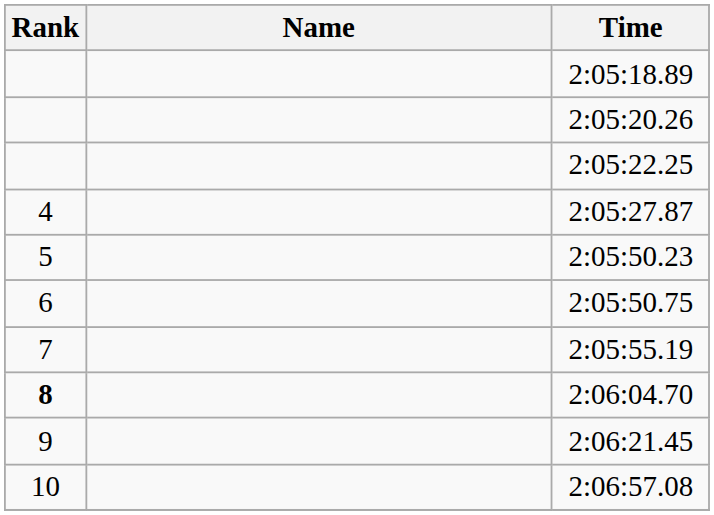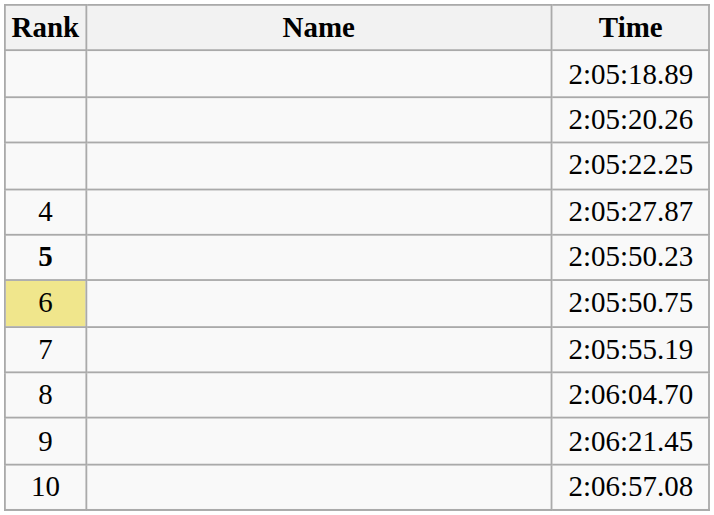(45, 257) normal -> (45, 257) bold
(45, 303) no background -> (45, 303) khaki background
(45, 394) bold -> (45, 394) normal
